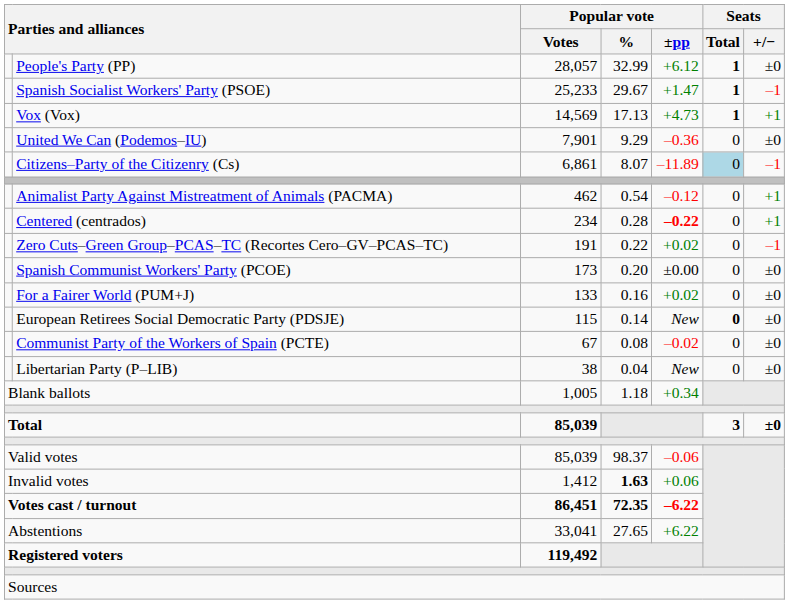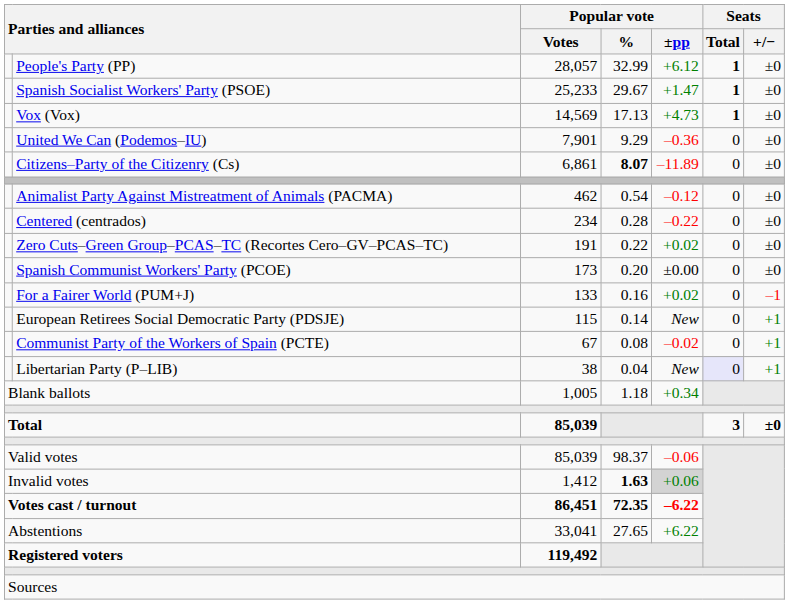(773, 90) –1 -> (773, 90) ±0
(773, 115) +1 -> (773, 115) ±0
(634, 164) normal -> (634, 164) bold
(736, 164) lightblue background -> (736, 164) no background
(773, 164) –1 -> (773, 164) ±0
(773, 196) +1 -> (773, 196) ±0
(681, 220) bold -> (681, 220) normal
(773, 220) +1 -> (773, 220) ±0
(773, 245) –1 -> (773, 245) ±0
(773, 294) ±0 -> (773, 294) –1
(736, 319) bold -> (736, 319) normal
(773, 319) ±0 -> (773, 319) +1
(773, 343) ±0 -> (773, 343) +1
(736, 368) no background -> (736, 368) lavender background
(773, 368) ±0 -> (773, 368) +1
(681, 481) no background -> (681, 481) lightgrey background
